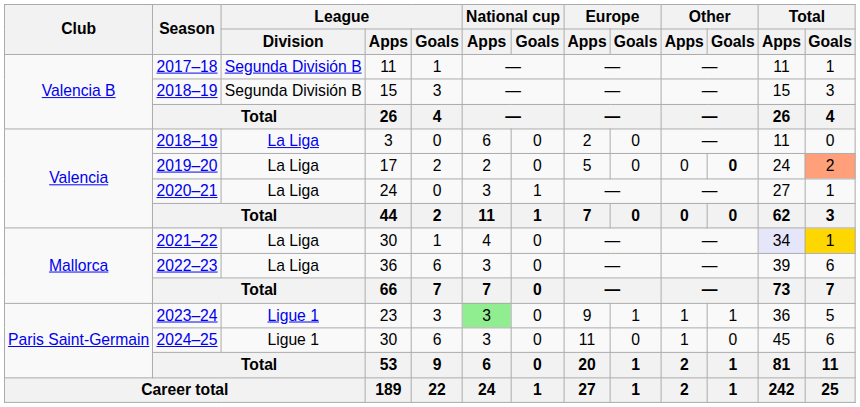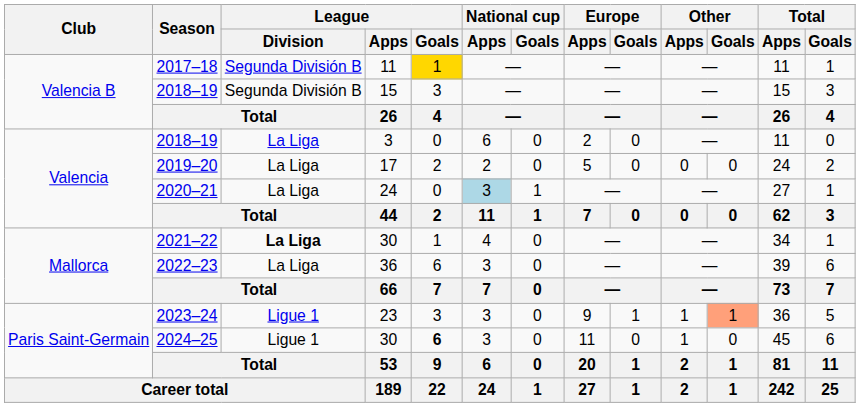(437, 66) no background -> (437, 66) gold background
(733, 166) bold -> (733, 166) normal
(830, 166) lightsalmon background -> (830, 166) no background
(487, 191) no background -> (487, 191) lightblue background
(293, 240) normal -> (293, 240) bold
(781, 240) lavender background -> (781, 240) no background
(830, 240) gold background -> (830, 240) no background
(487, 315) lightgreen background -> (487, 315) no background
(733, 315) no background -> (733, 315) lightsalmon background
(437, 340) normal -> (437, 340) bold
